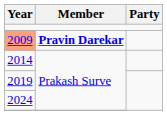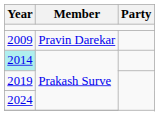(20, 40) lightsalmon background -> (20, 40) no background
(81, 40) bold -> (77, 40) normal
(20, 60) no background -> (20, 60) paleturquoise background
